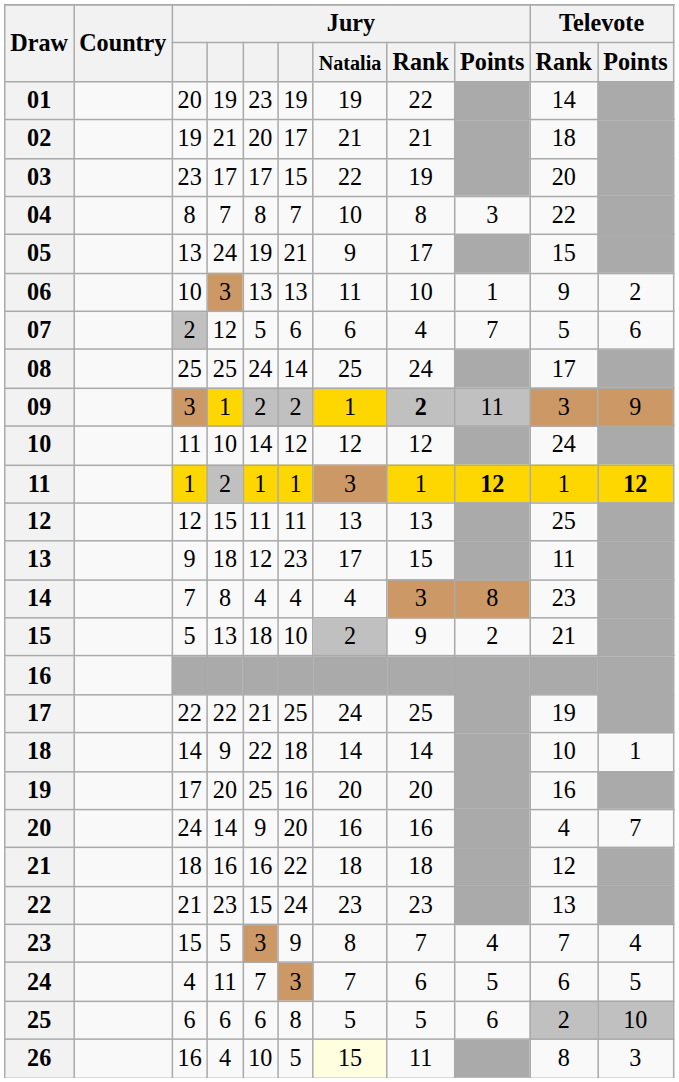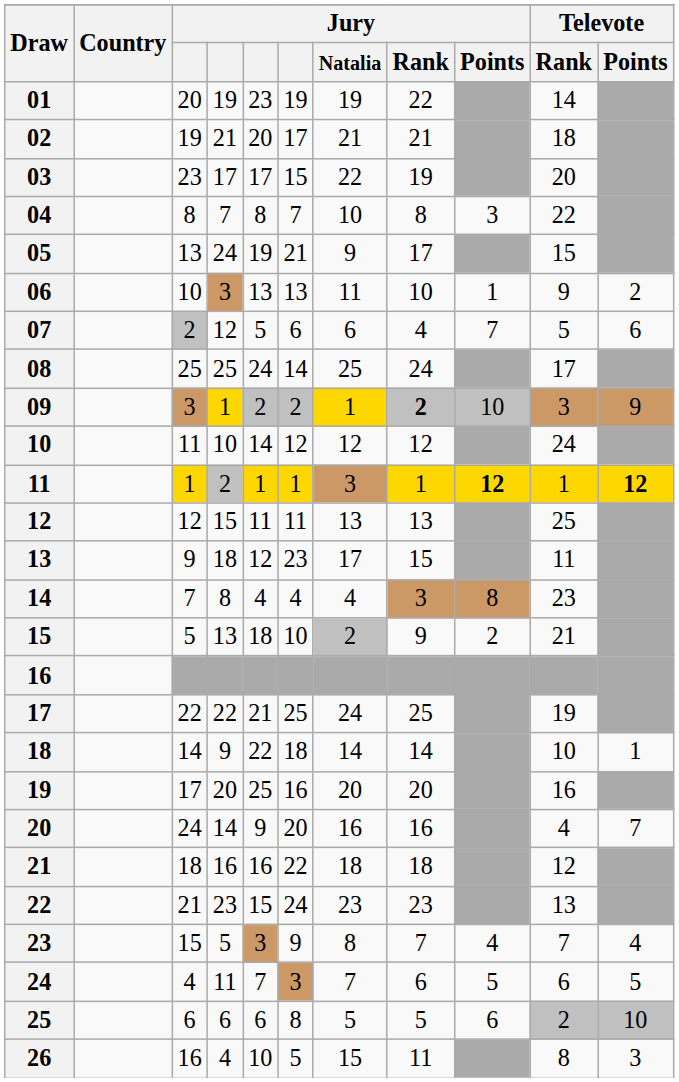(492, 406) 11 -> (492, 406) 10
(350, 1058) lightyellow background -> (350, 1058) no background
